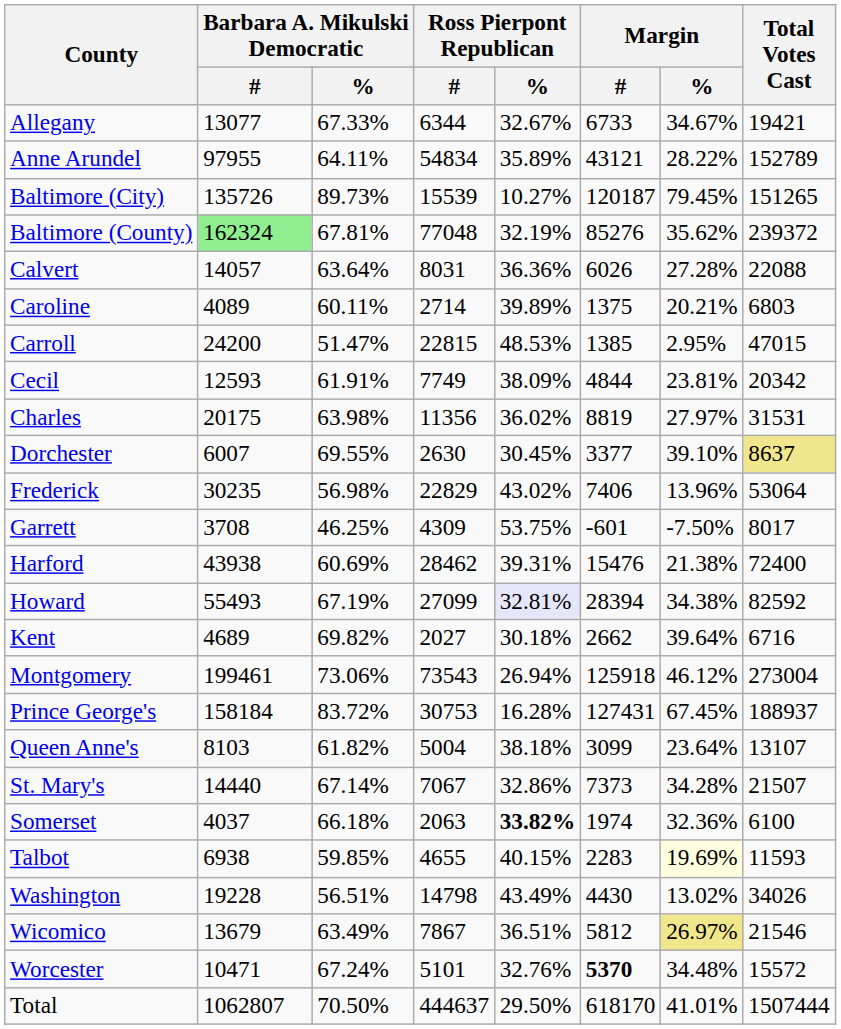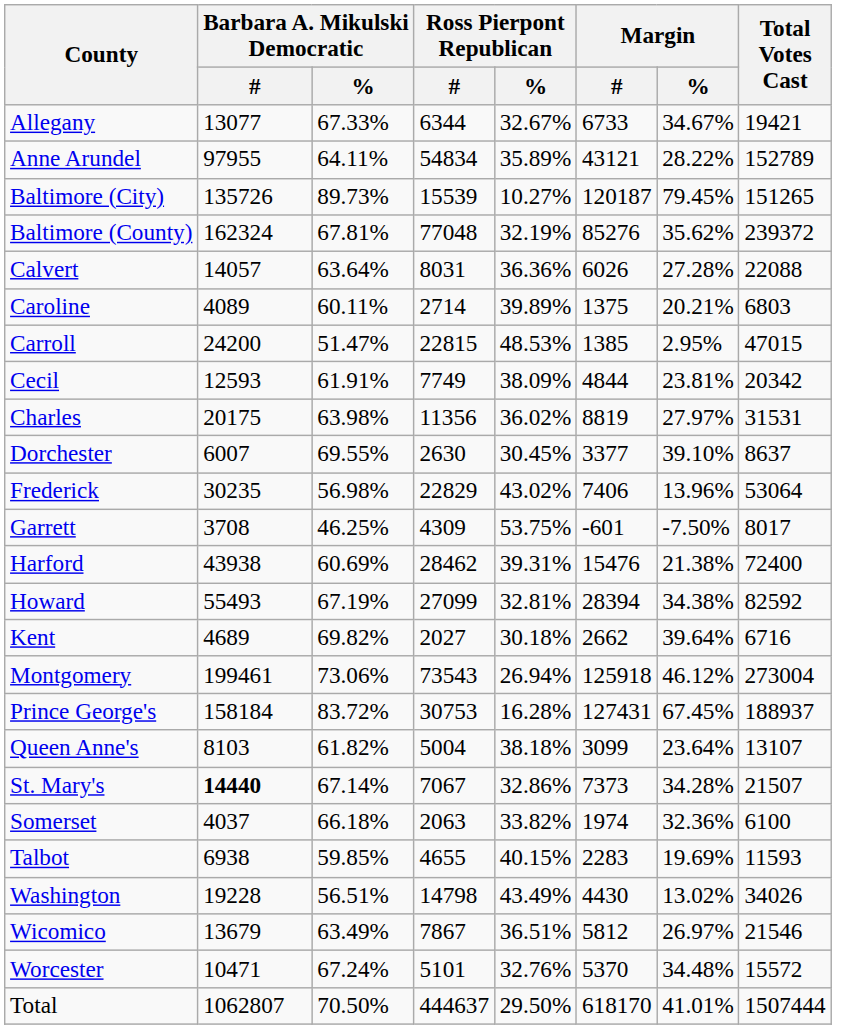(238, 232) lightgreen background -> (238, 232) no background
(772, 453) khaki background -> (768, 453) no background
(536, 600) lavender background -> (536, 600) no background
(232, 784) normal -> (232, 784) bold
(537, 821) bold -> (536, 821) normal
(702, 858) lightyellow background -> (698, 858) no background
(702, 932) khaki background -> (698, 932) no background
(609, 968) bold -> (605, 968) normal
